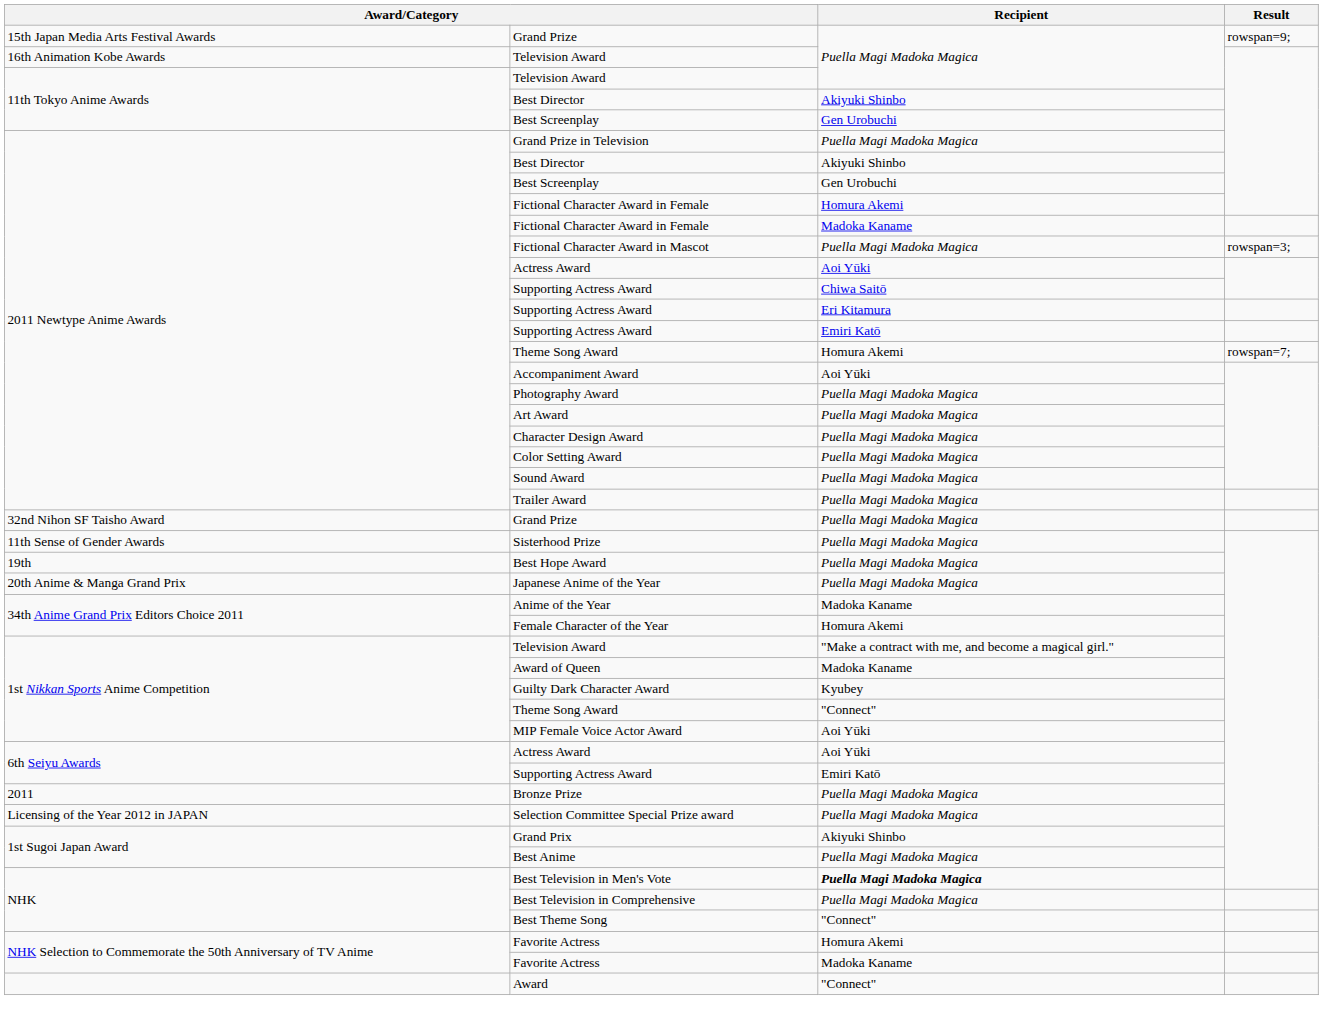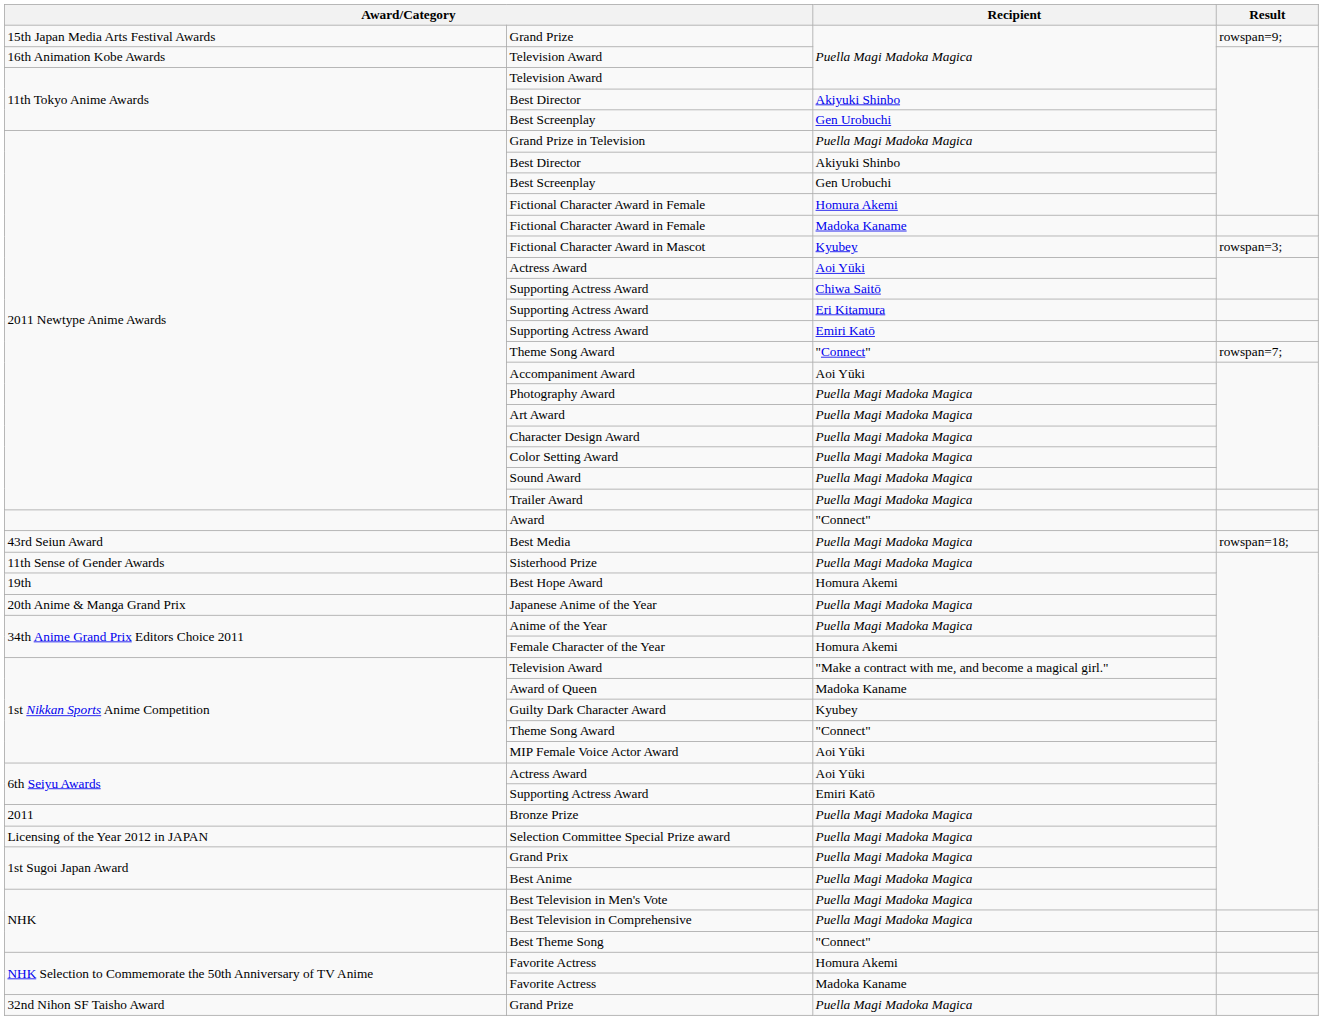(899, 246) Puella Magi Madoka Magica -> (837, 246) Kyubey
(862, 352) Homura Akemi -> (843, 352) "Connect"
rows swapped: (86, 520) <-> (257, 984)
+ row: (55, 541)
(899, 562) Puella Magi Madoka Magica -> (857, 583) Homura Akemi
(867, 604) Madoka Kaname -> (894, 625) Puella Magi Madoka Magica
(863, 836) Akiyuki Shinbo -> (894, 857) Puella Magi Madoka Magica
(901, 878) bold -> (894, 899) normal
